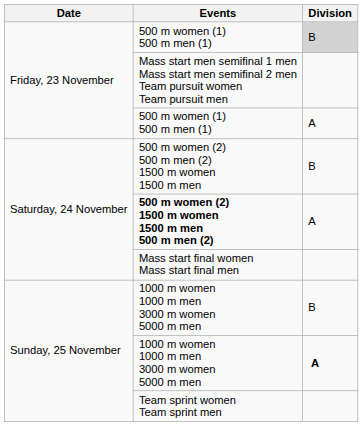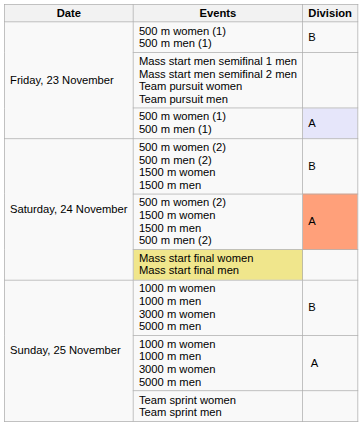(312, 37) lightgrey background -> (312, 37) no background
(312, 123) no background -> (312, 123) lavender background
(184, 221) bold -> (182, 221) normal
(312, 221) no background -> (312, 221) lightsalmon background
(198, 264) no background -> (198, 264) khaki background
(314, 363) bold -> (313, 363) normal
